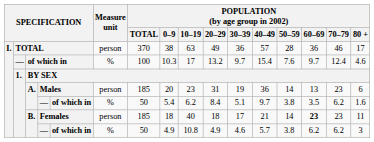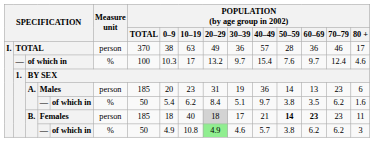(215, 116) no background -> (215, 116) lightgrey background
(289, 116) normal -> (289, 116) bold
(215, 130) no background -> (215, 130) lightgreen background
